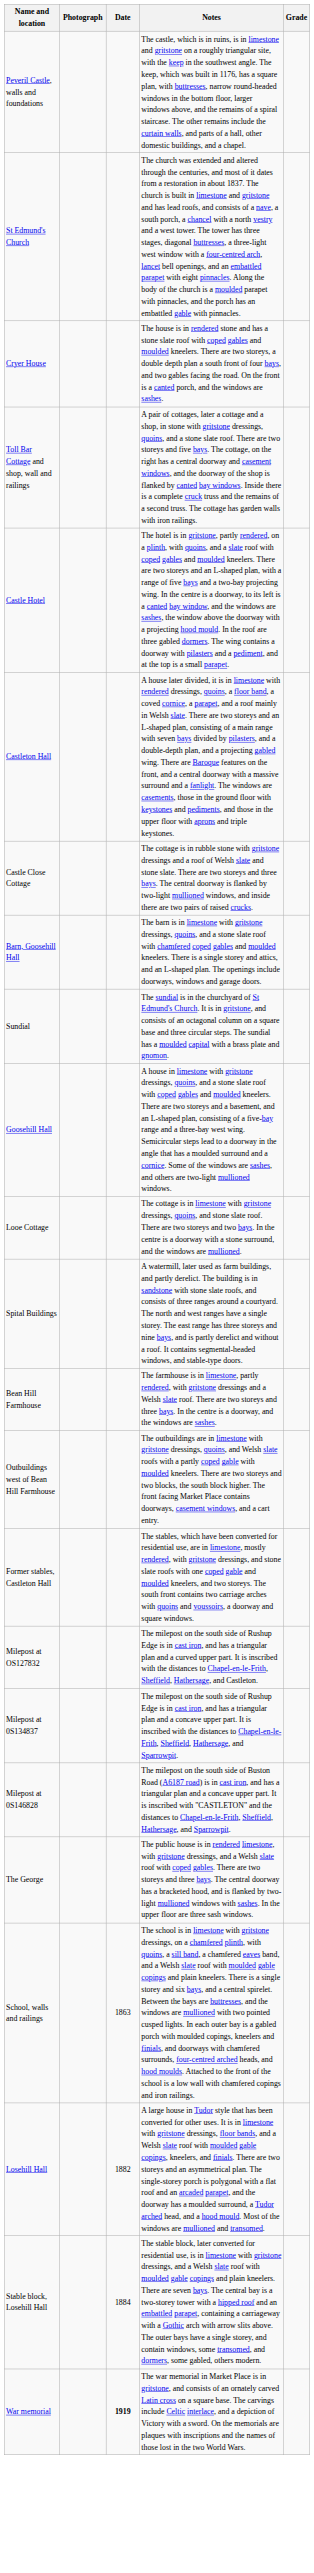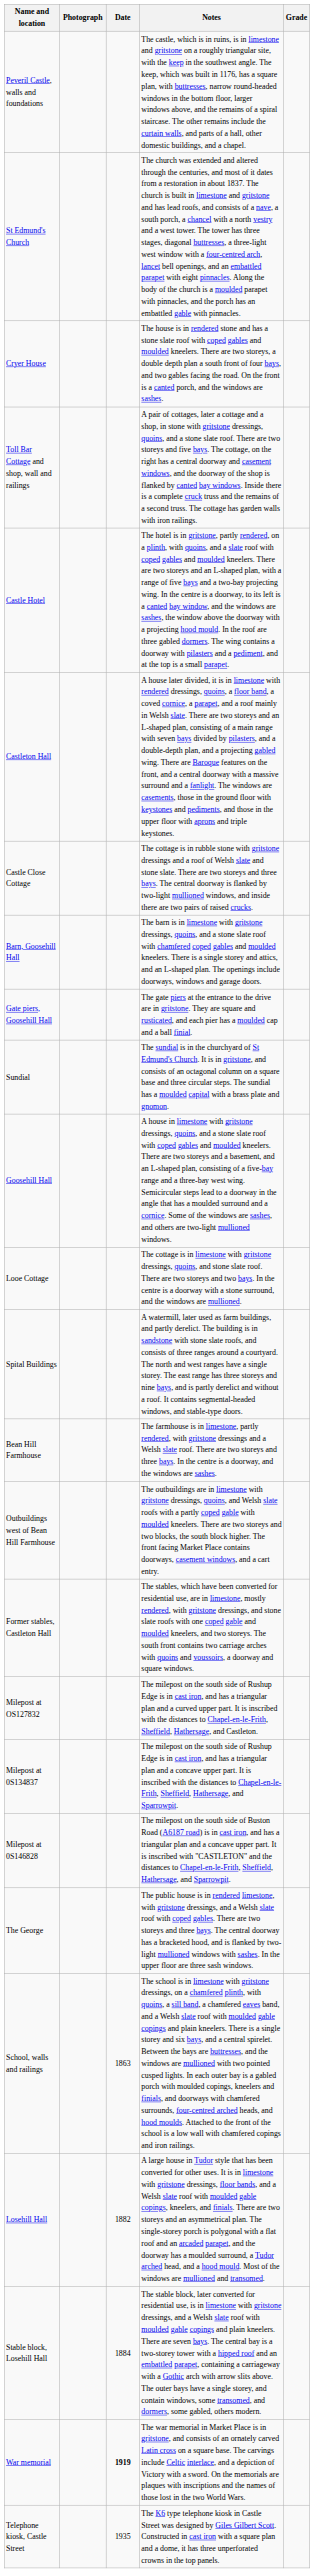+ row: (29, 1014)
+ row: (26, 2536)
